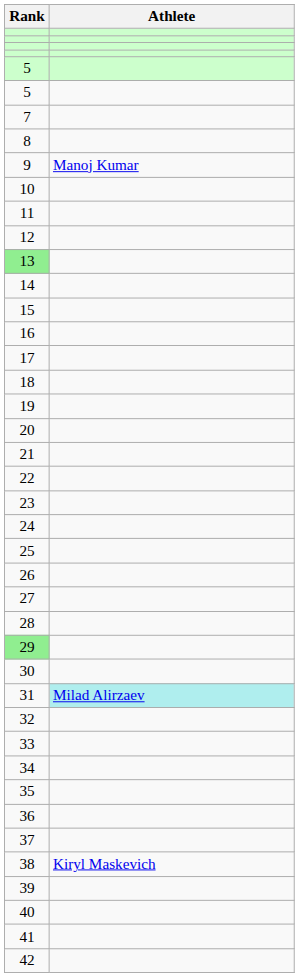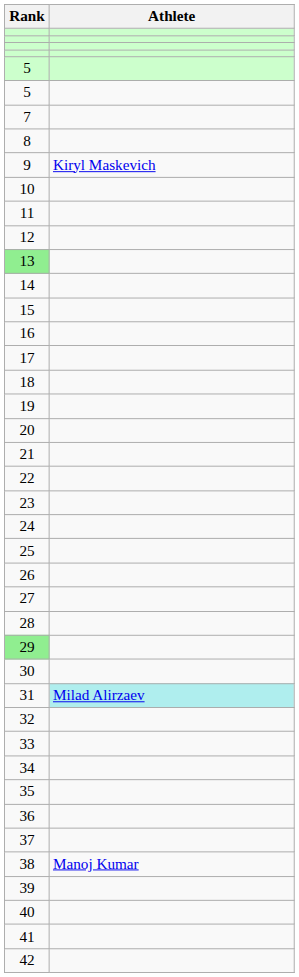(96, 165) Manoj Kumar -> (104, 165) Kiryl Maskevich
(104, 864) Kiryl Maskevich -> (96, 864) Manoj Kumar
